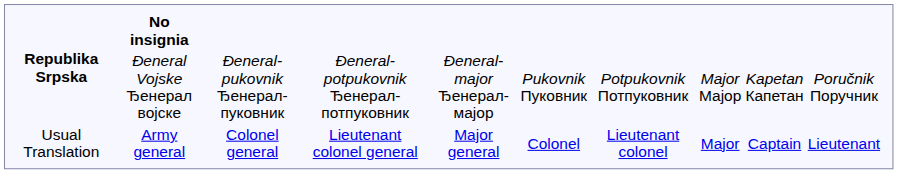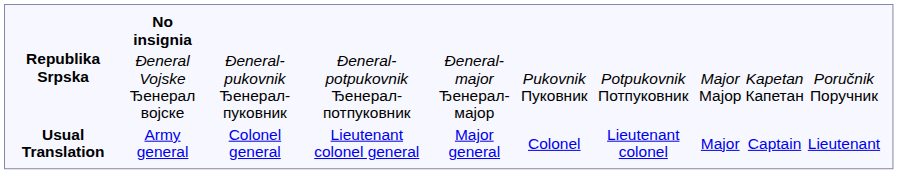(61, 143) normal -> (63, 143) bold
